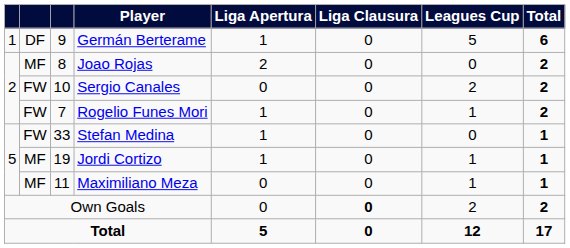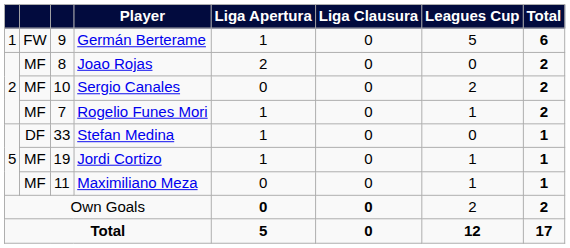(35, 40) DF -> (35, 40) FW
(35, 87) FW -> (35, 87) MF
(35, 111) FW -> (35, 111) MF
(35, 135) FW -> (35, 135) DF
(263, 207) normal -> (263, 207) bold
